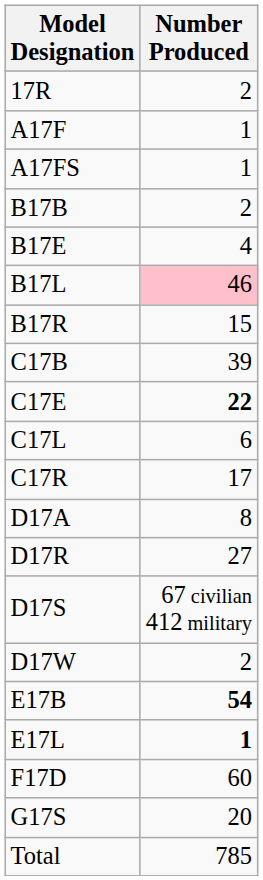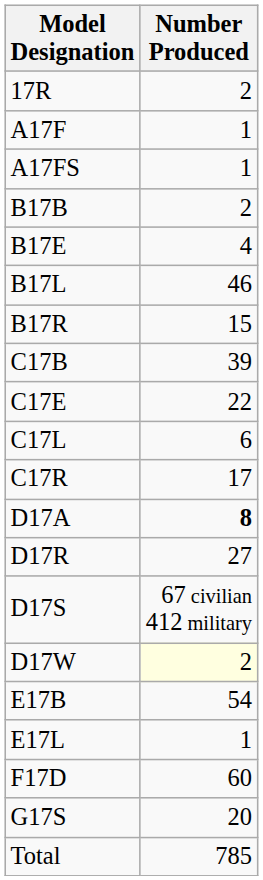(240, 284) pink background -> (240, 284) no background
(240, 401) bold -> (240, 401) normal
(246, 517) normal -> (246, 517) bold
(246, 661) no background -> (246, 661) lightyellow background
(240, 700) bold -> (240, 700) normal
(246, 739) bold -> (246, 739) normal
